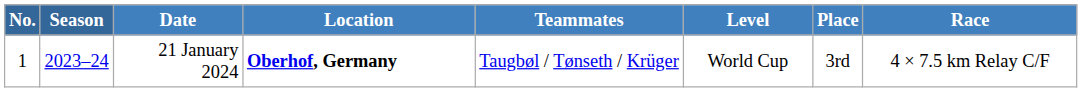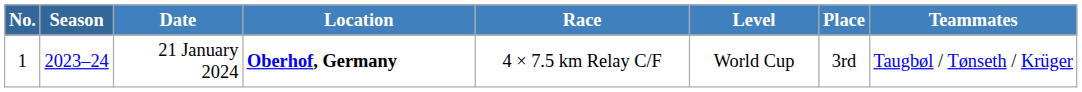columns swapped: (970, 19) <-> (579, 19)
